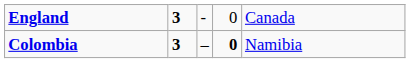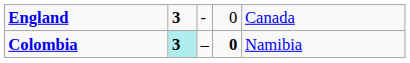(176, 44) no background -> (176, 44) paleturquoise background
